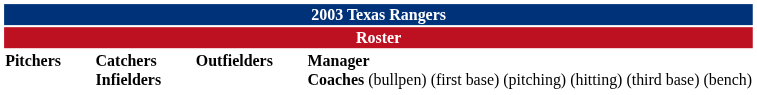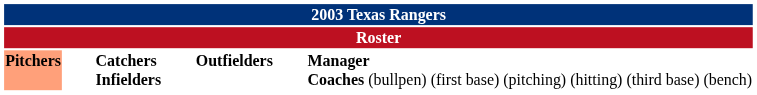(33, 60) no background -> (33, 60) lightsalmon background
